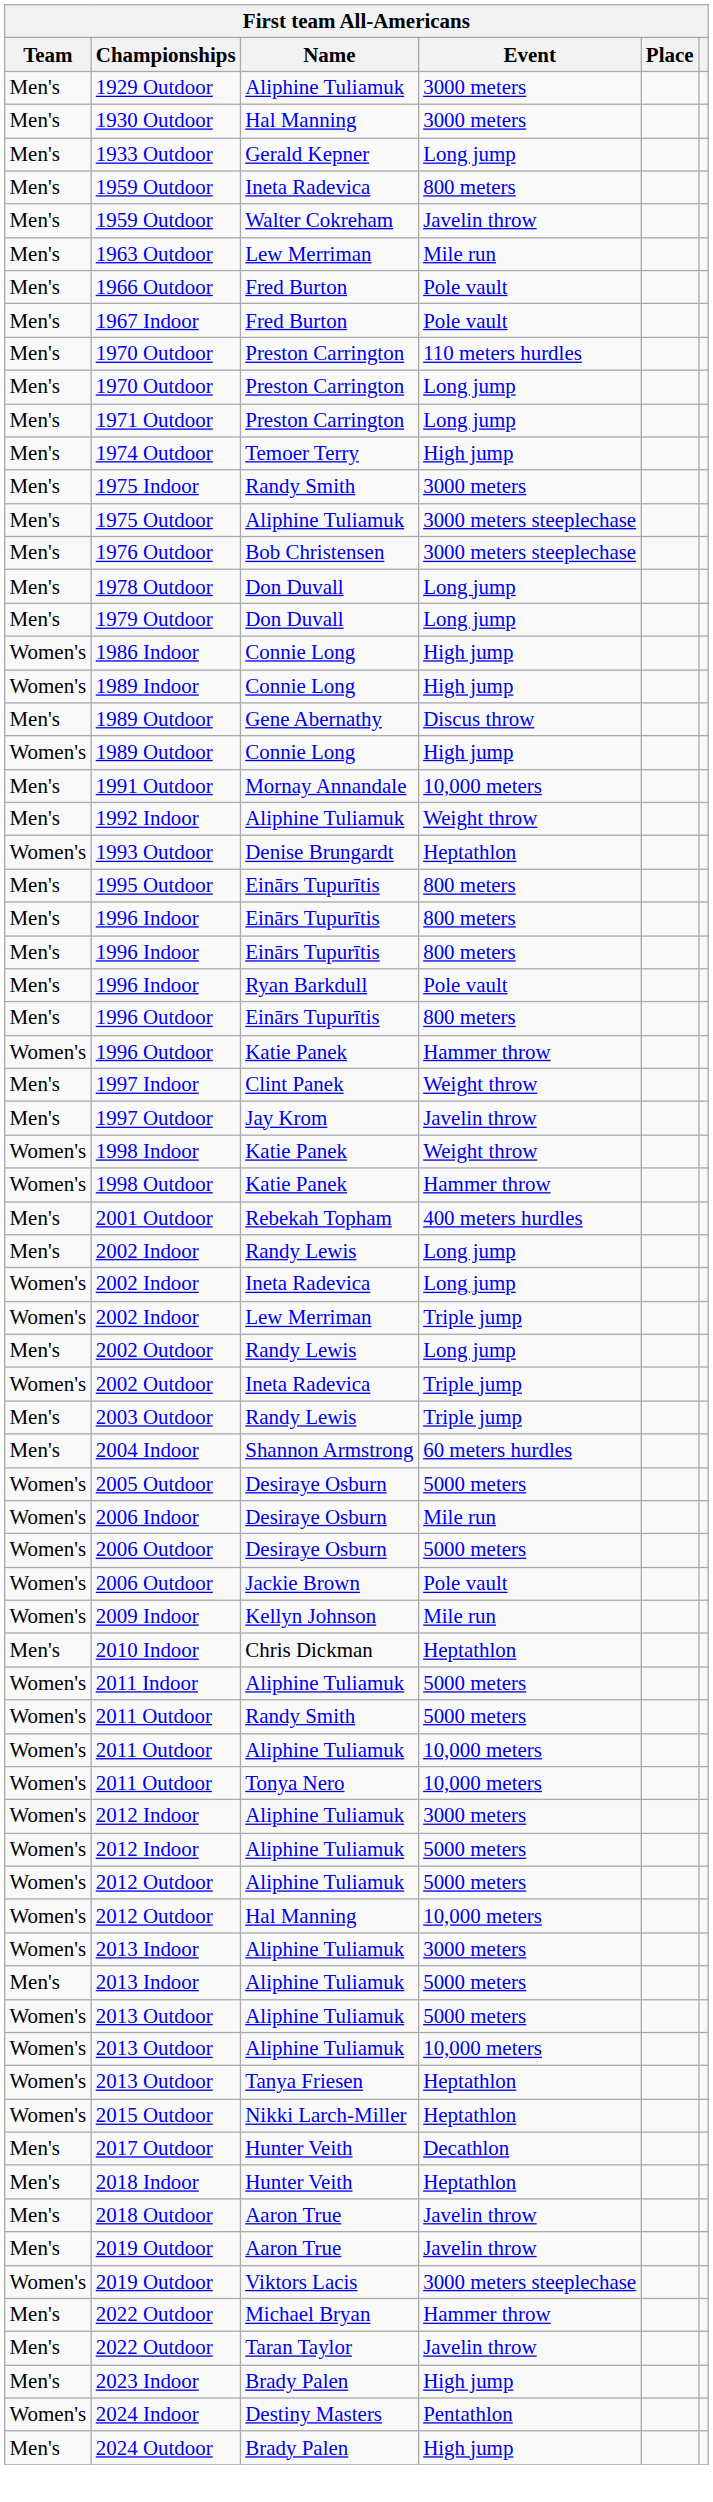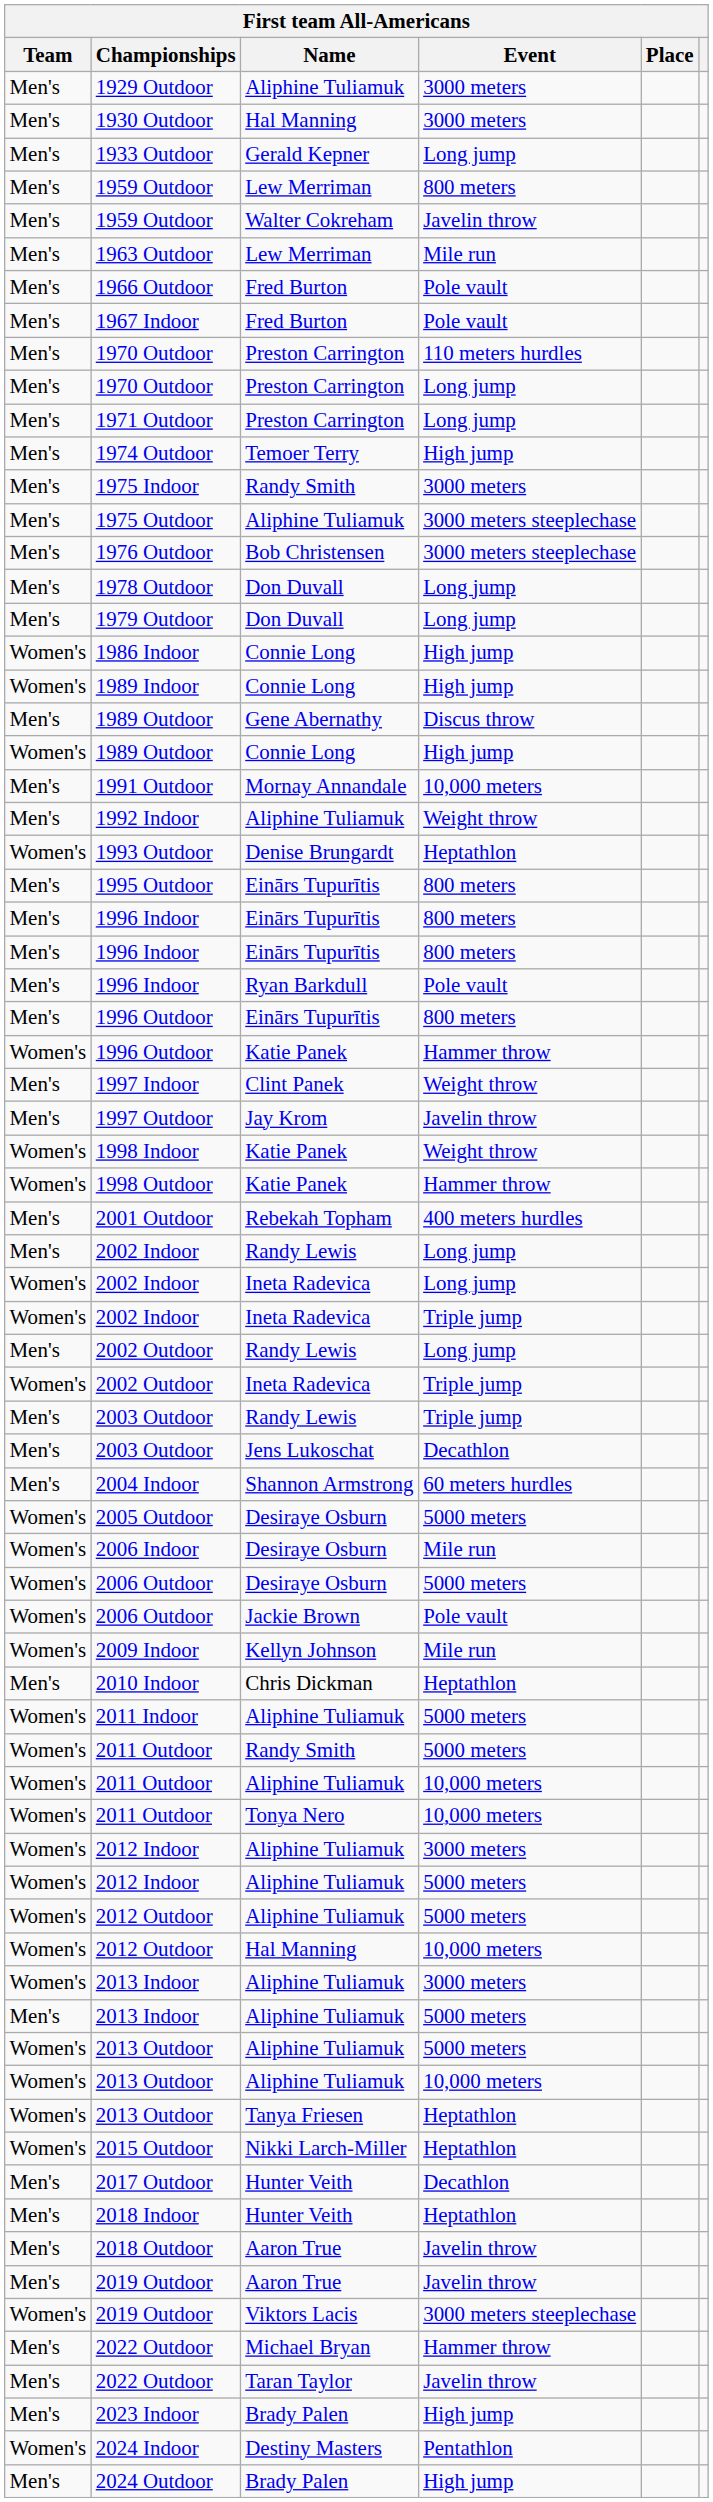(308, 187) Ineta Radevica -> (308, 187) Lew Merriman
(308, 1317) Lew Merriman -> (308, 1317) Ineta Radevica
+ row: (154, 1450)
